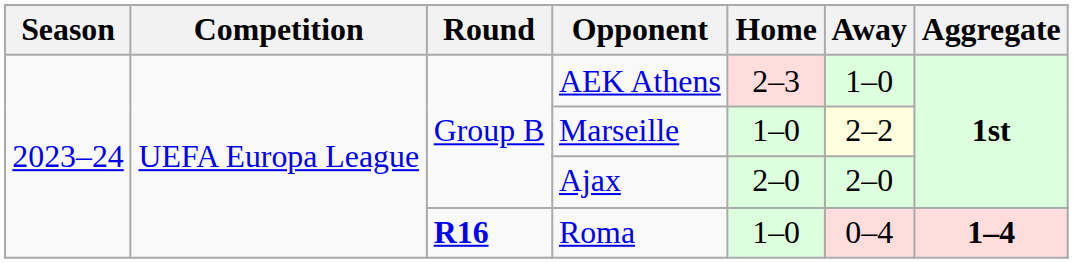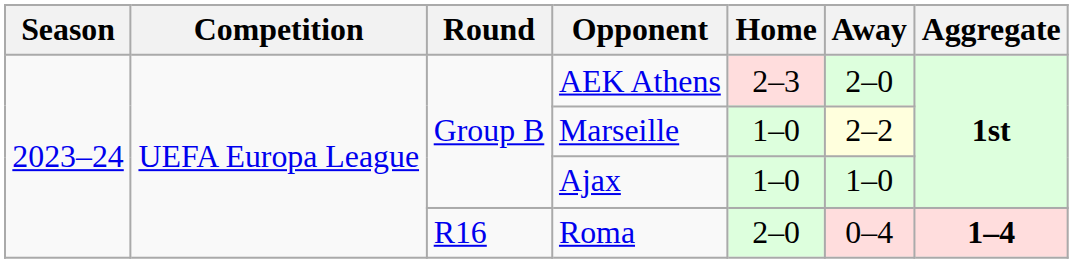(869, 80) 1–0 -> (869, 80) 2–0
(776, 181) 2–0 -> (776, 181) 1–0
(869, 181) 2–0 -> (869, 181) 1–0
(461, 231) bold -> (460, 231) normal
(776, 231) 1–0 -> (776, 231) 2–0
